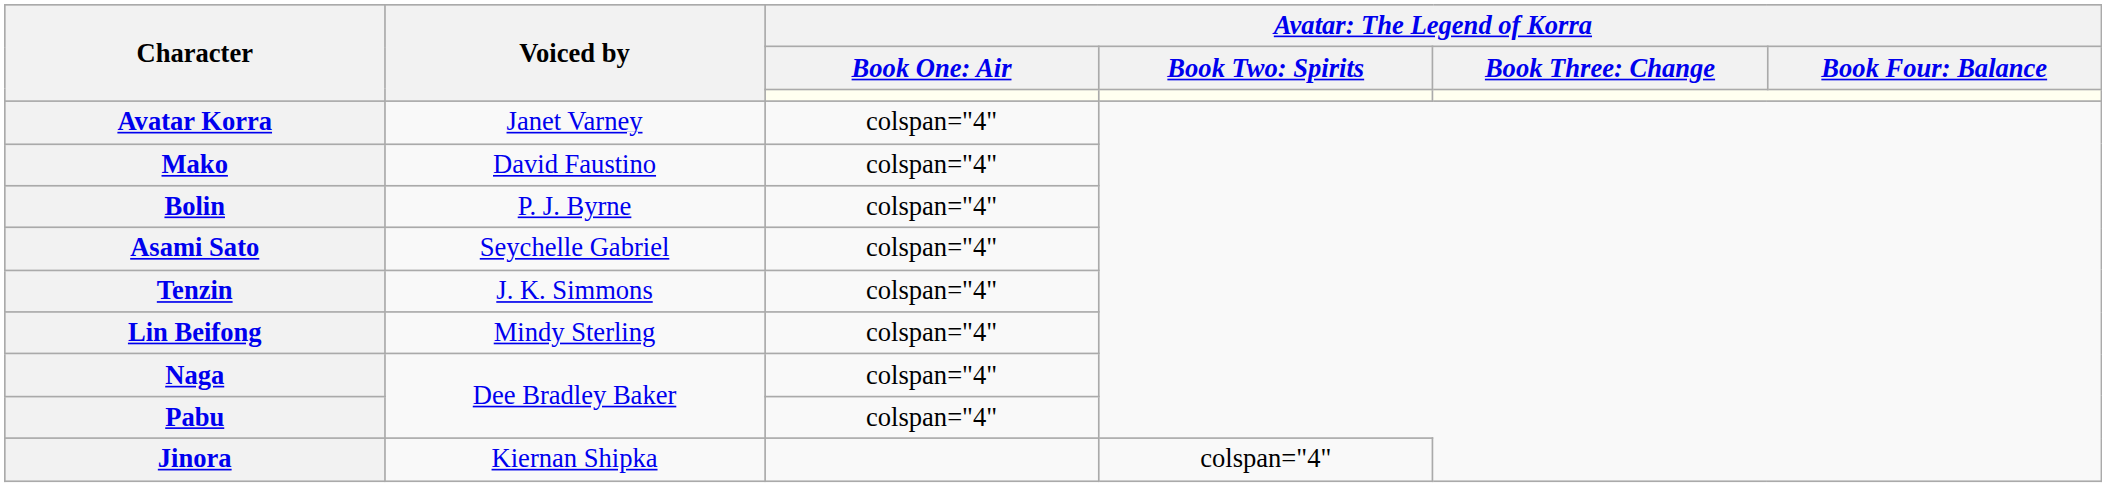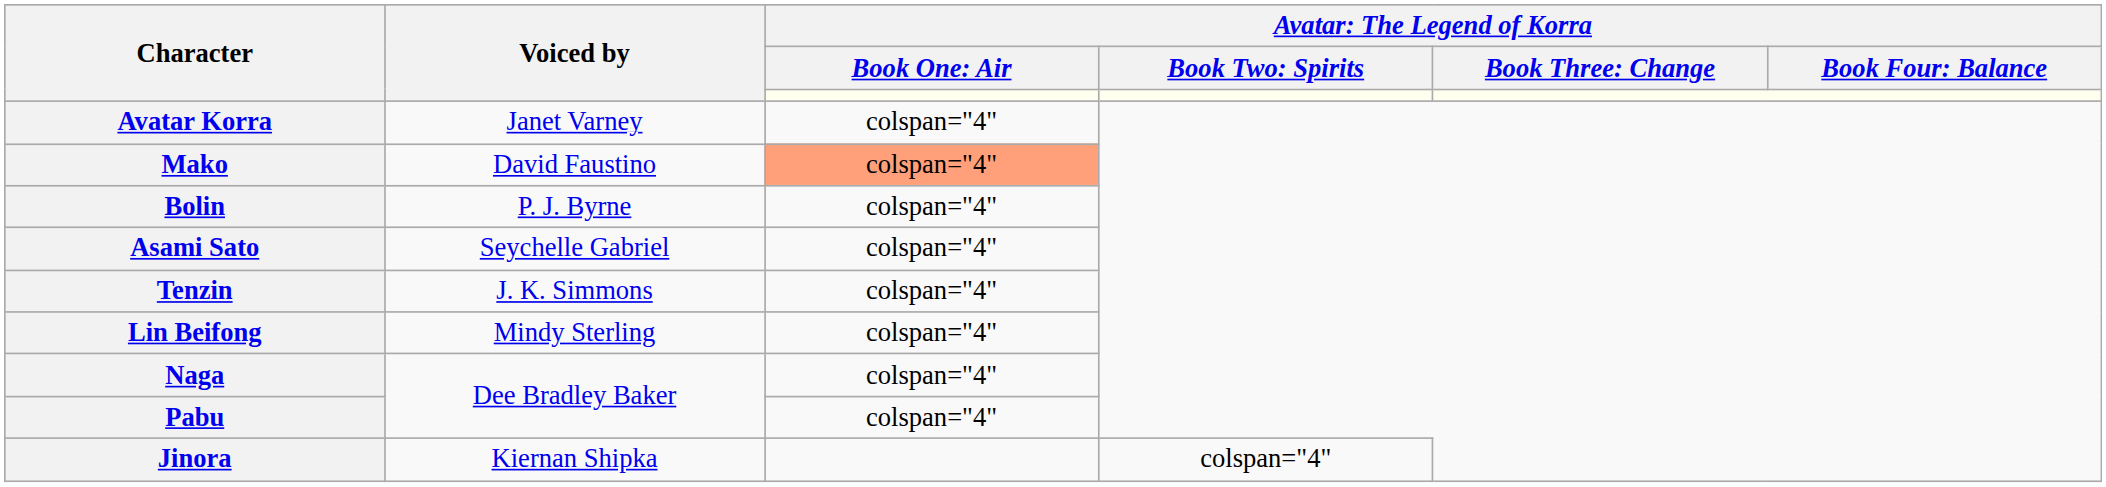(932, 164) no background -> (932, 164) lightsalmon background
